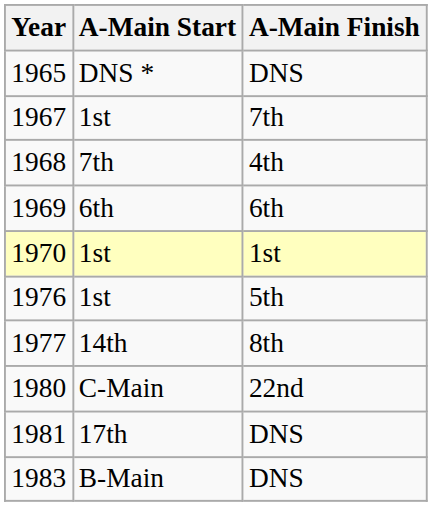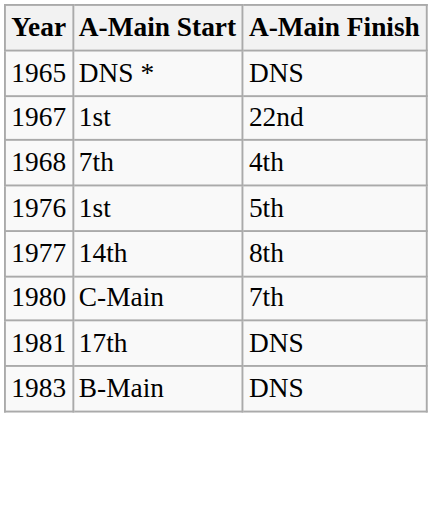(266, 117) 7th -> (276, 117) 22nd
- row: (39, 207)
- row: (39, 253)
(276, 388) 22nd -> (266, 298) 7th
